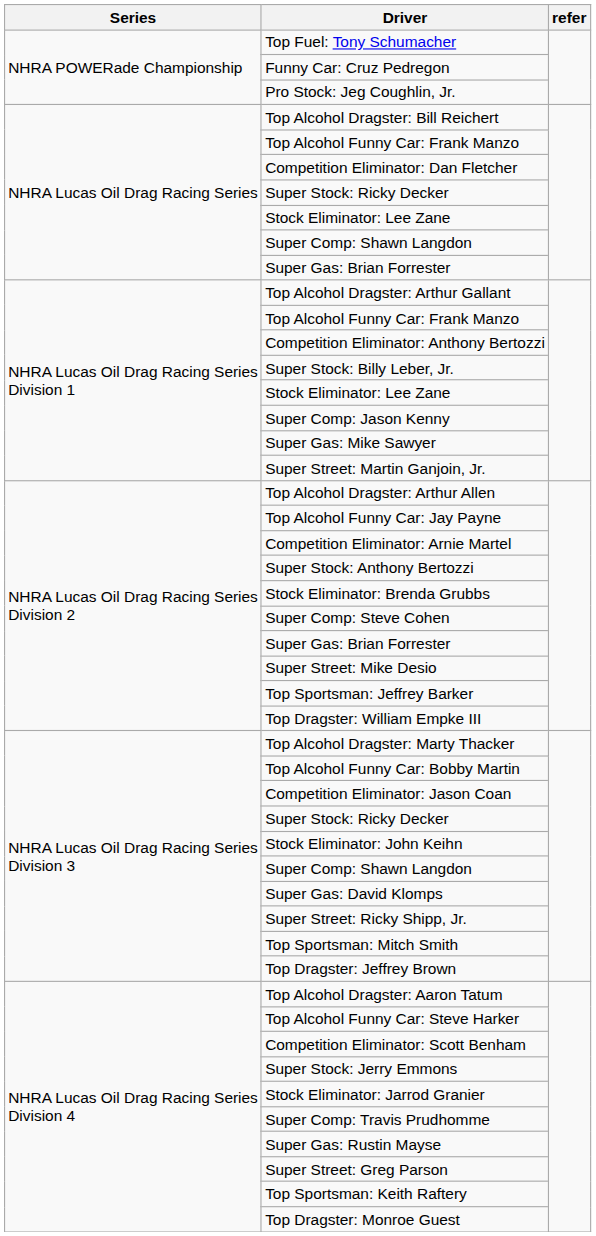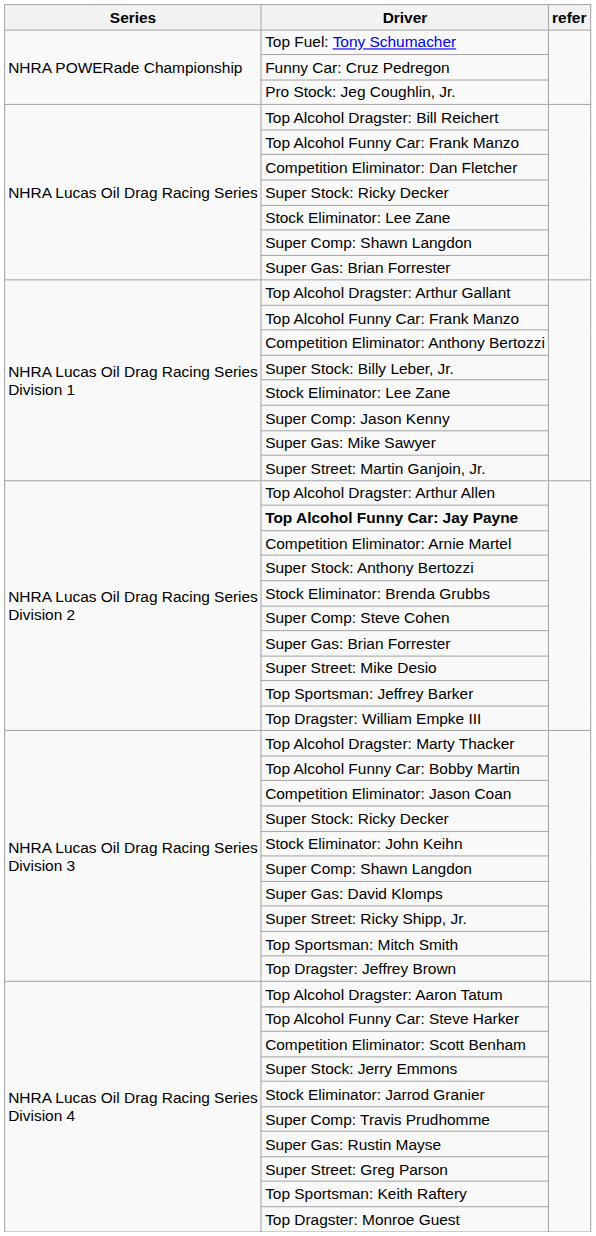(383, 518) normal -> (392, 518) bold
